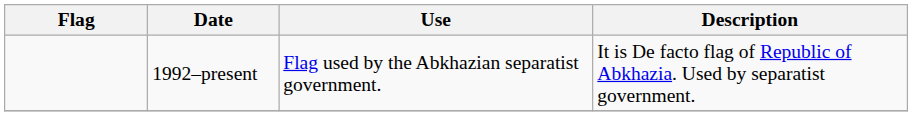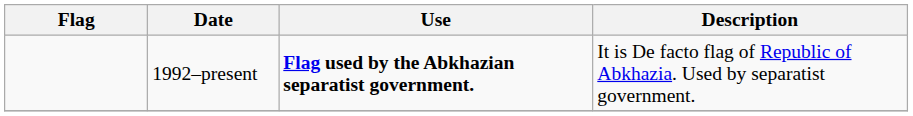(431, 72) normal -> (399, 72) bold
